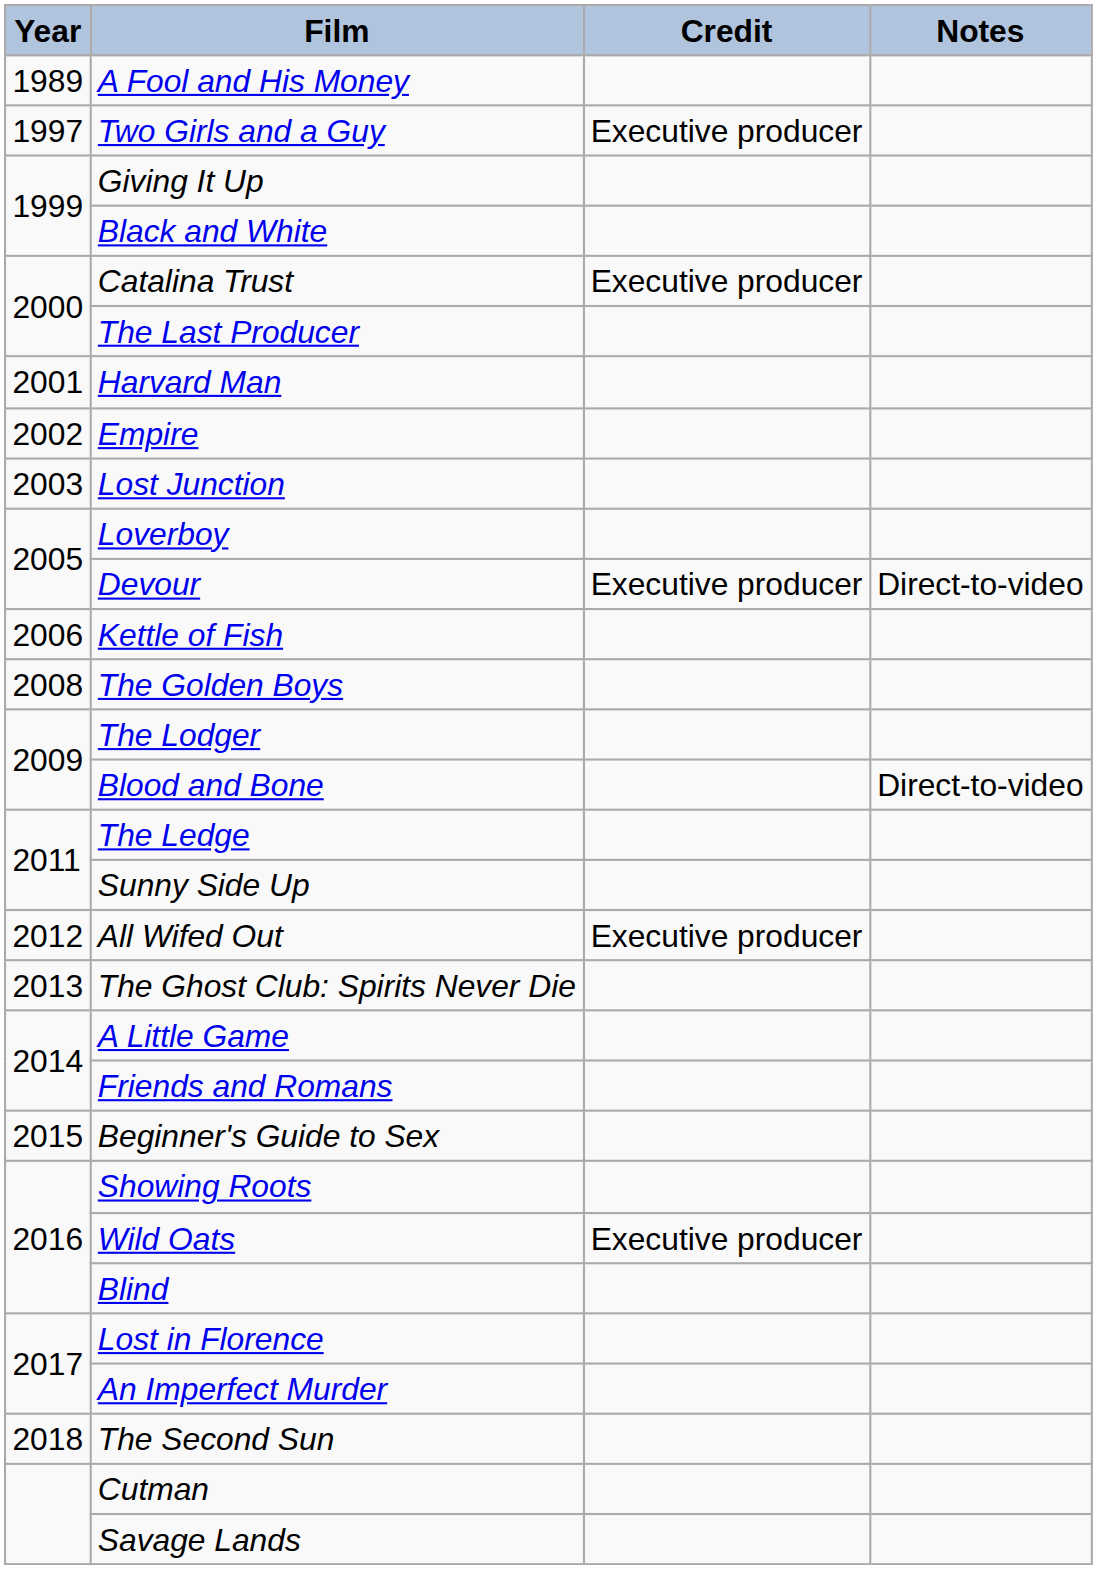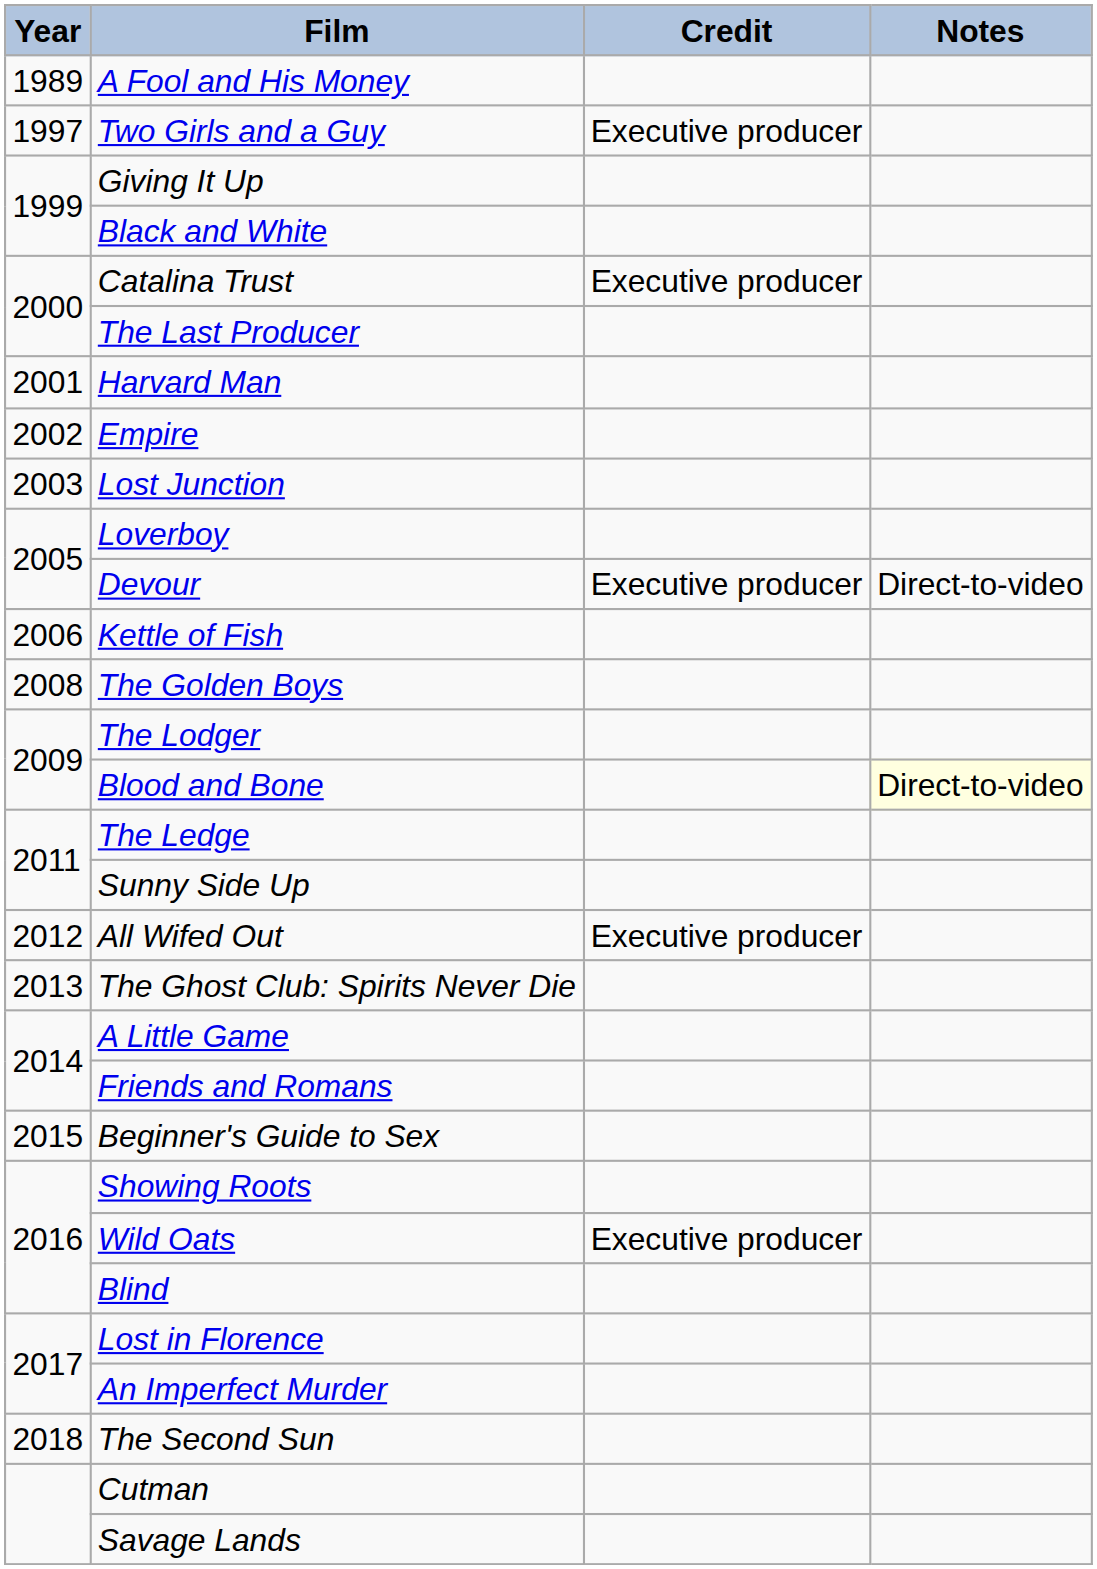(980, 785) no background -> (980, 785) lightyellow background
